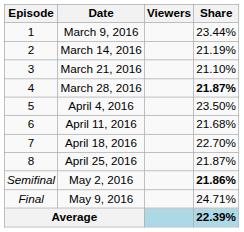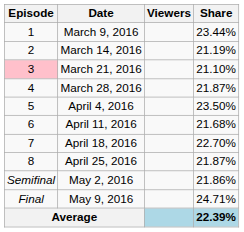(31, 69) no background -> (31, 69) pink background
(216, 87) bold -> (216, 87) normal
(216, 180) bold -> (216, 180) normal
